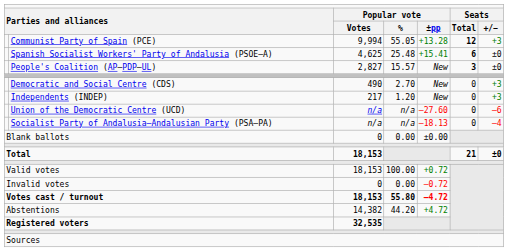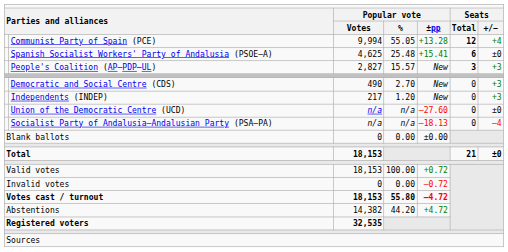(497, 41) +3 -> (497, 41) +4
(497, 67) ±0 -> (497, 67) +3
(497, 111) –6 -> (497, 111) ±0
